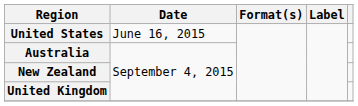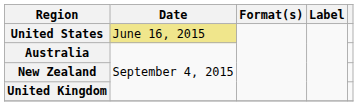(159, 33) no background -> (159, 33) khaki background
